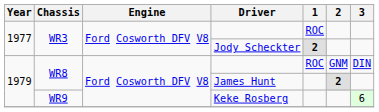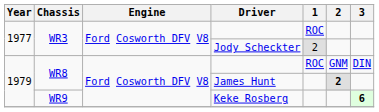(315, 47) bold -> (315, 47) normal
(362, 99) normal -> (362, 99) bold
